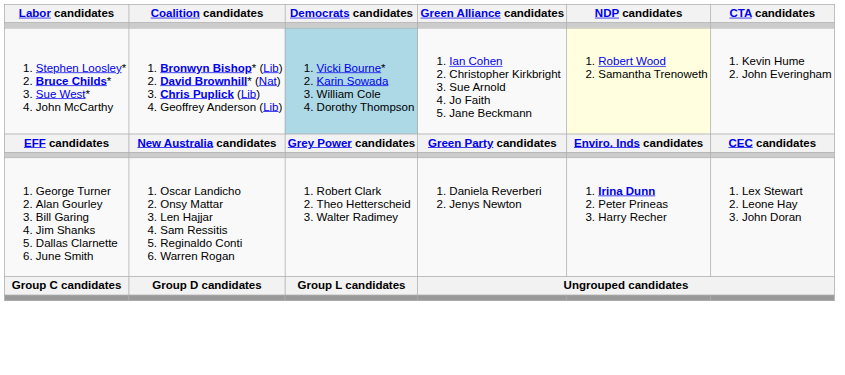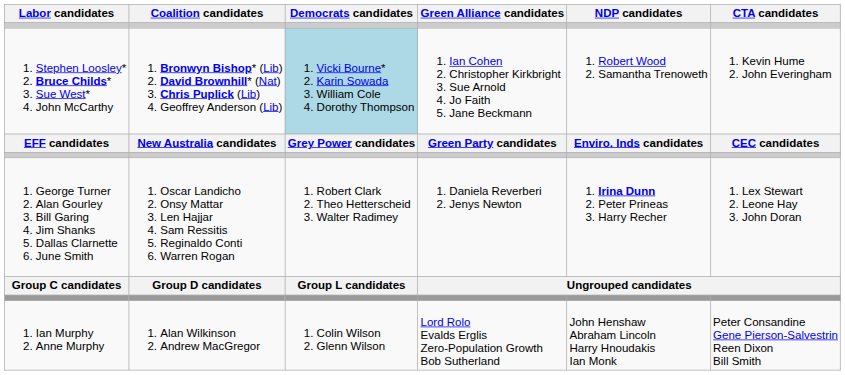(639, 68) lightyellow background -> (639, 68) no background
+ row: (67, 340)
